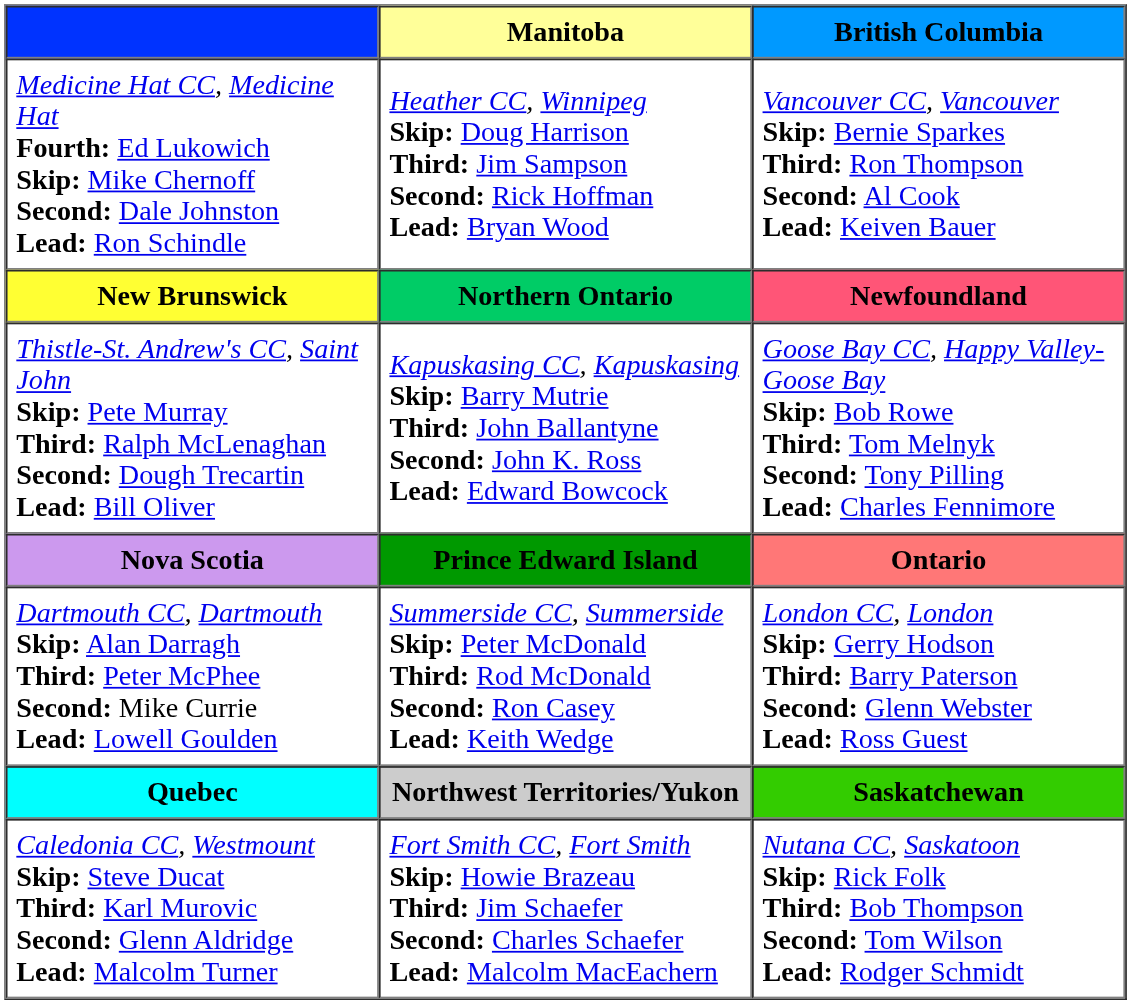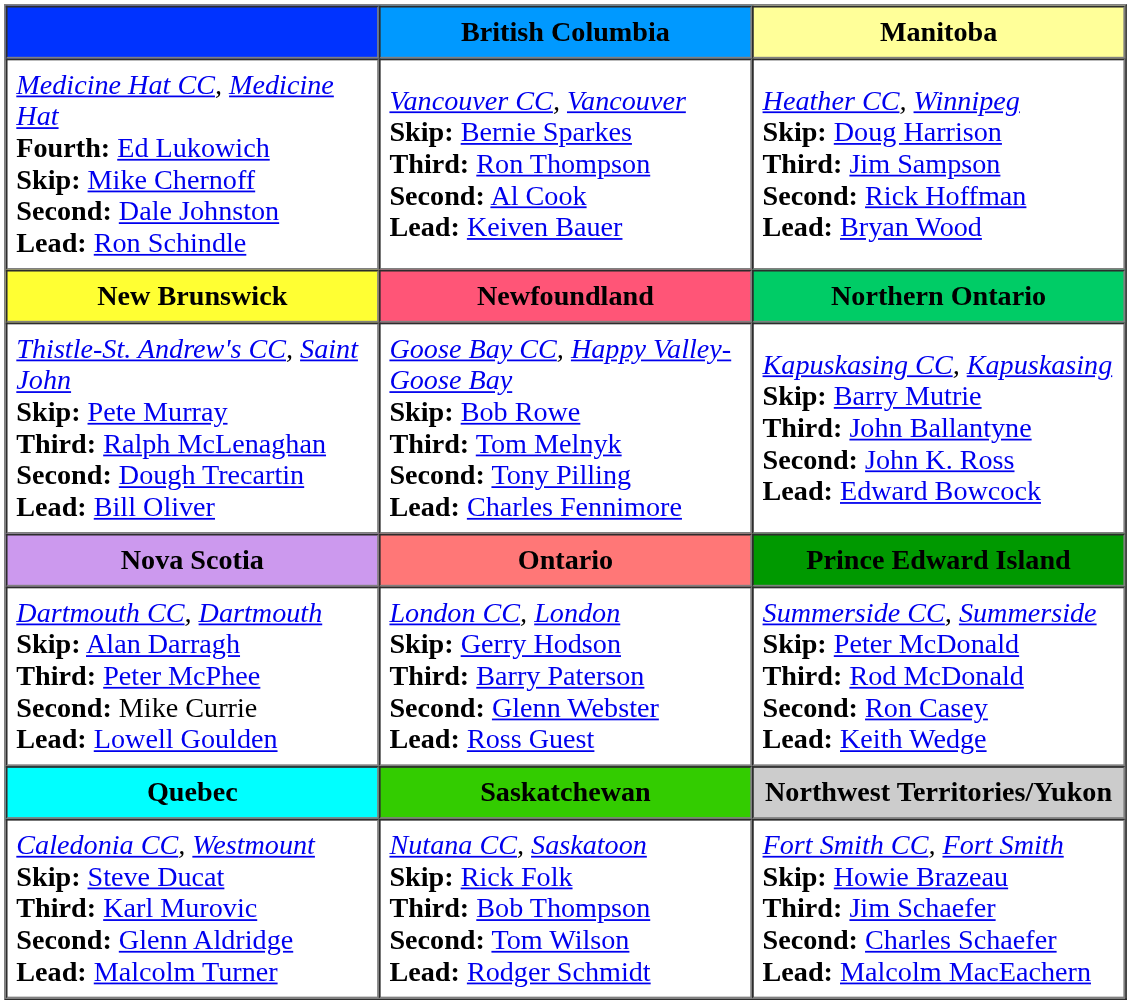columns swapped: (939, 31) <-> (565, 31)
